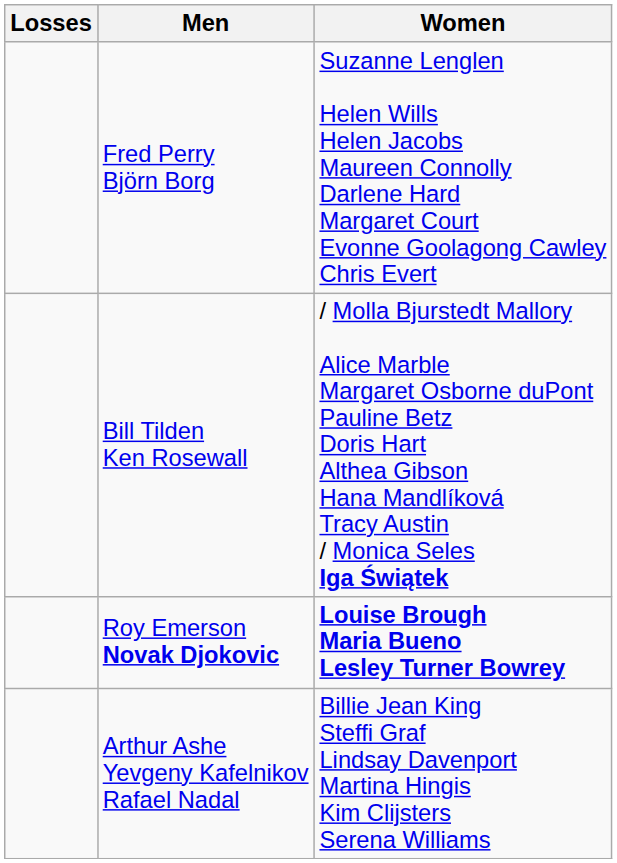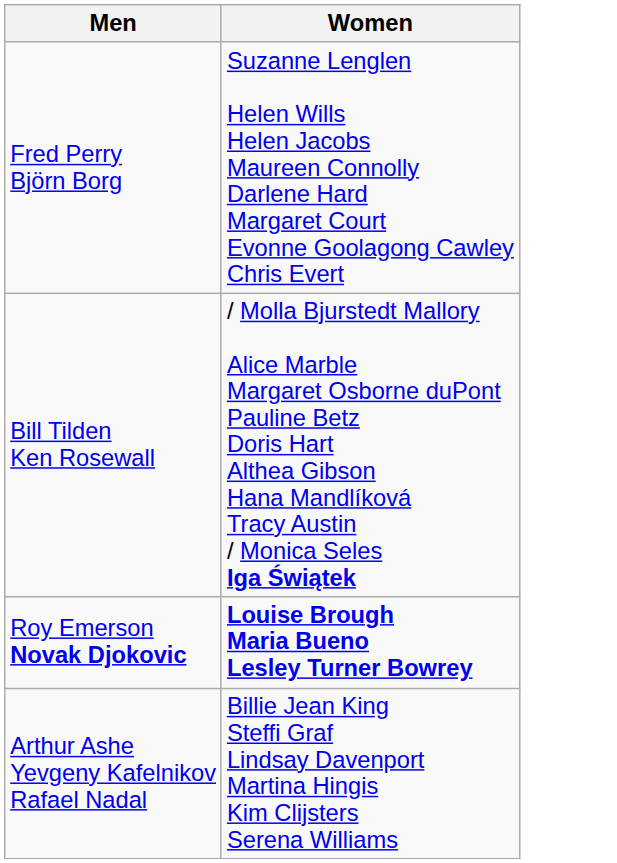- column: (51, 23)
